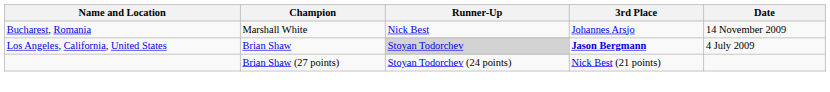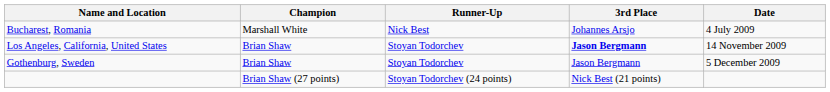(746, 29) 14 November 2009 -> (730, 29) 4 July 2009
(426, 46) lightgrey background -> (426, 46) no background
(730, 46) 4 July 2009 -> (746, 46) 14 November 2009
+ row: (51, 62)
